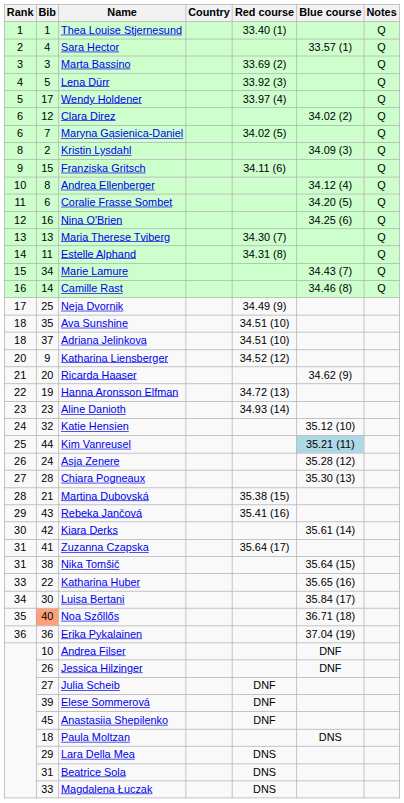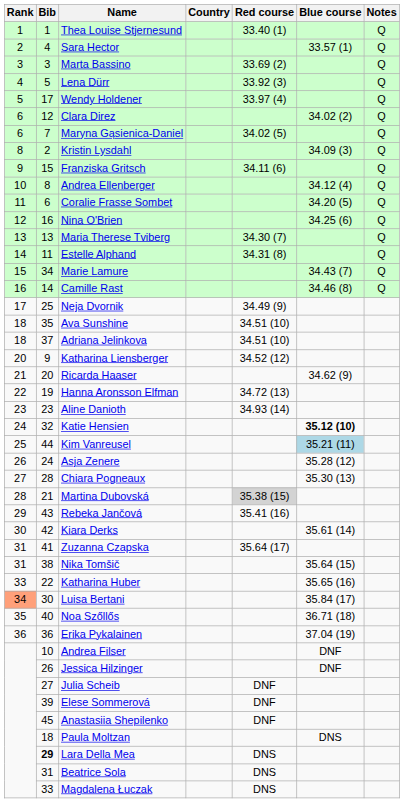(330, 427) normal -> (330, 427) bold
(265, 496) no background -> (265, 496) lightgrey background
(20, 599) no background -> (20, 599) lightsalmon background
(47, 617) lightsalmon background -> (47, 617) no background
(47, 755) normal -> (47, 755) bold
